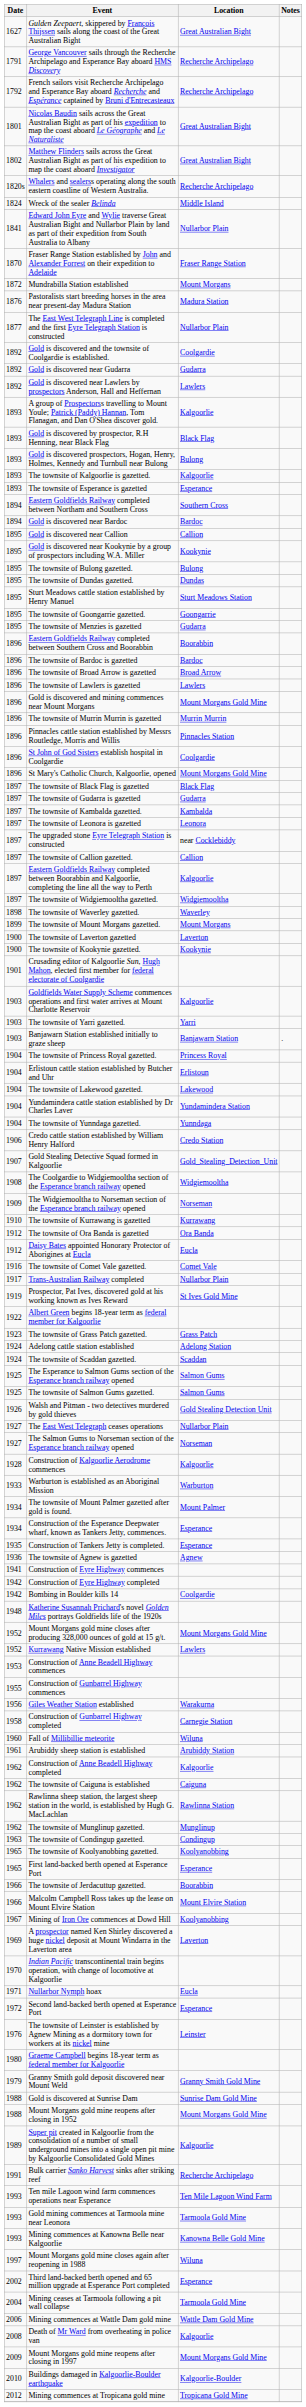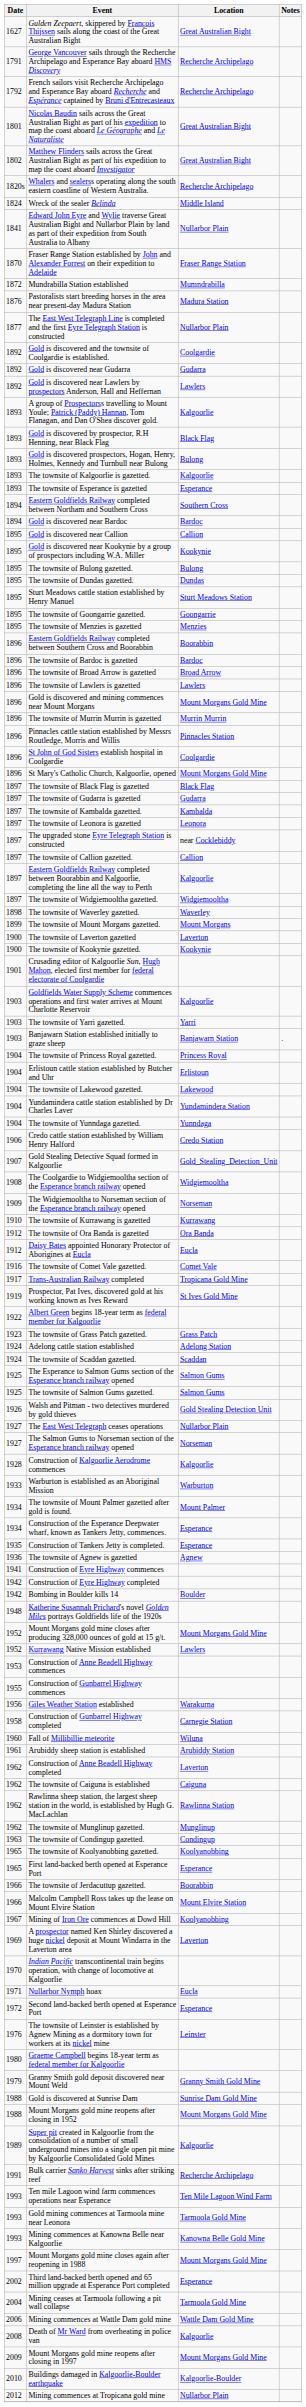(205, 284) Mount Morgans -> (202, 284) Mumndrabilla
(193, 627) Gudarra -> (193, 627) Menzies
(204, 1279) Nullarbor Plain -> (214, 1279) Tropicana Gold Mine
(197, 1595) Coolgardie -> (193, 1595) Boulder
(197, 1768) Kalgoorlie -> (194, 1768) Laverton
(191, 2260) Wiluna -> (223, 2260) Mount Morgans Gold Mine
(214, 2396) Tropicana Gold Mine -> (204, 2396) Nullarbor Plain
